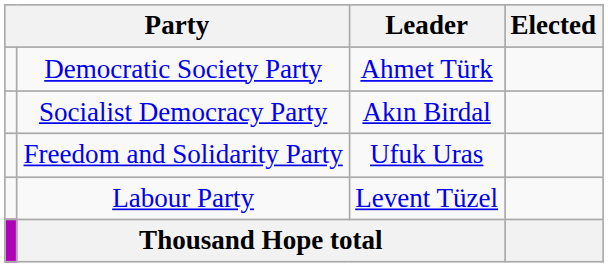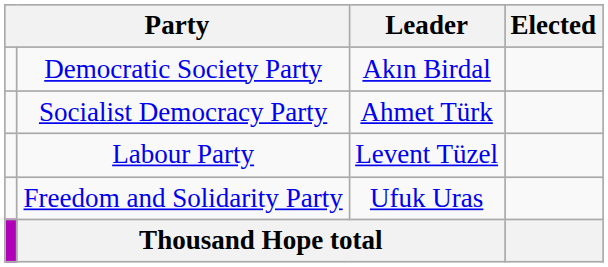(427, 68) Ahmet Türk -> (427, 68) Akın Birdal
(427, 111) Akın Birdal -> (427, 111) Ahmet Türk
rows swapped: (183, 154) <-> (183, 197)
